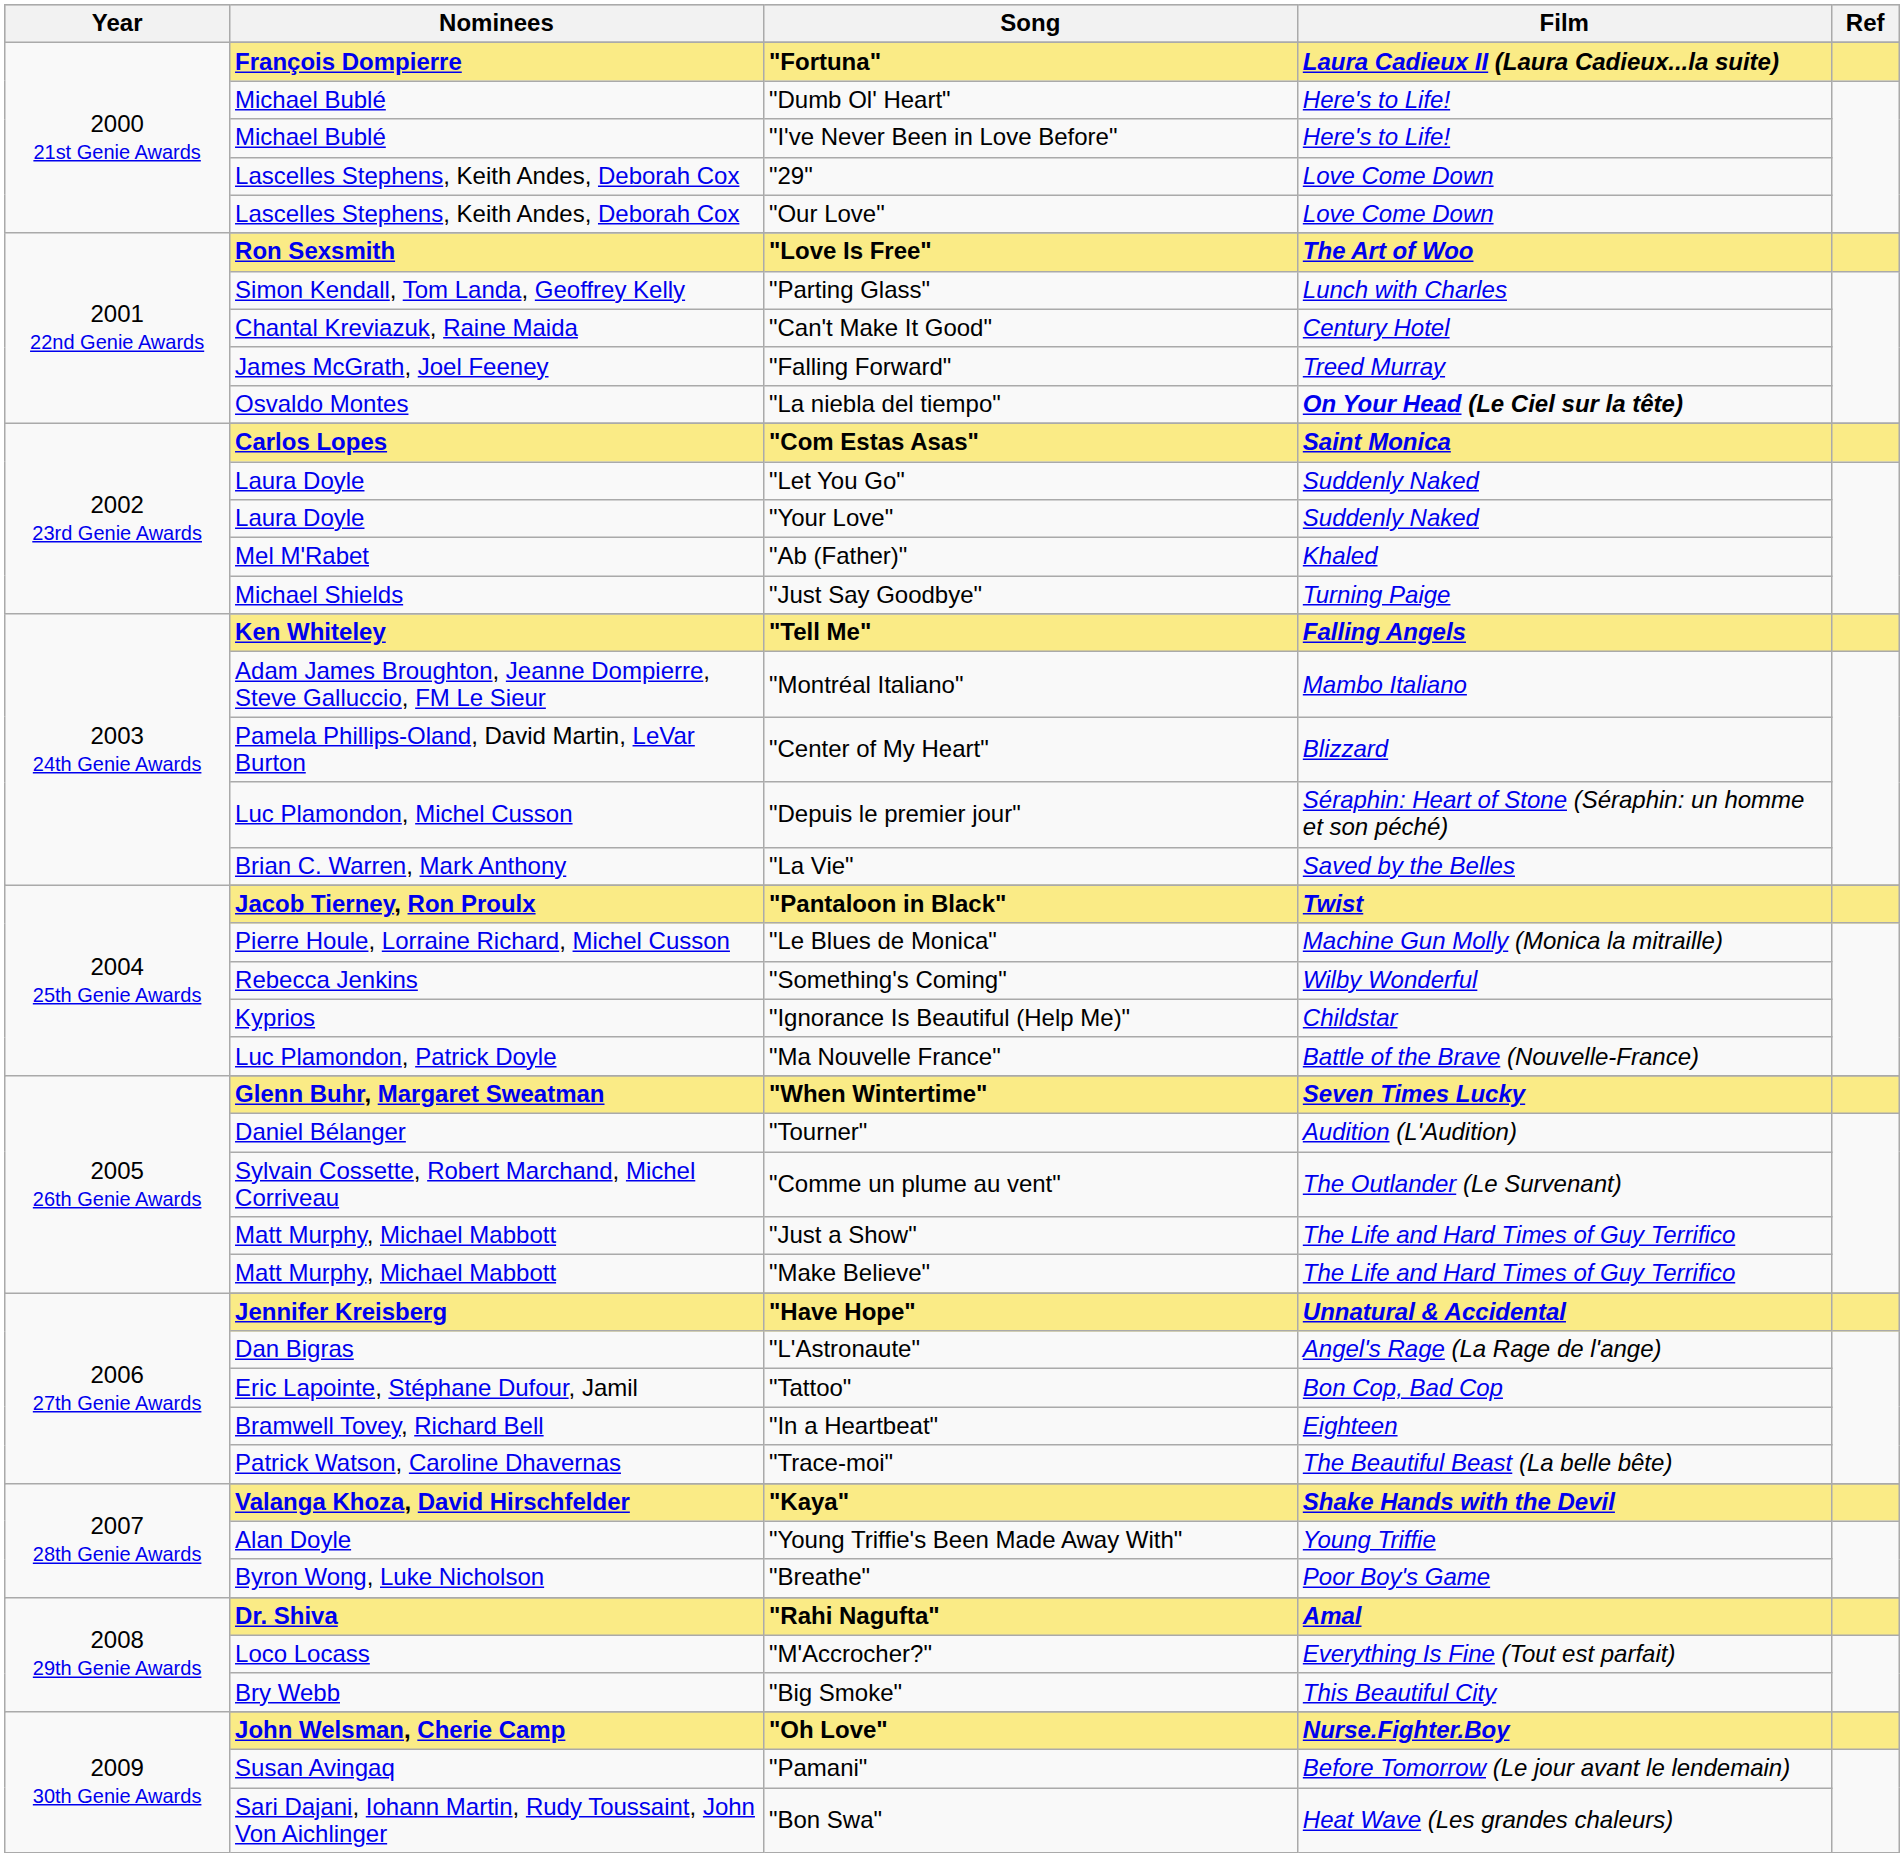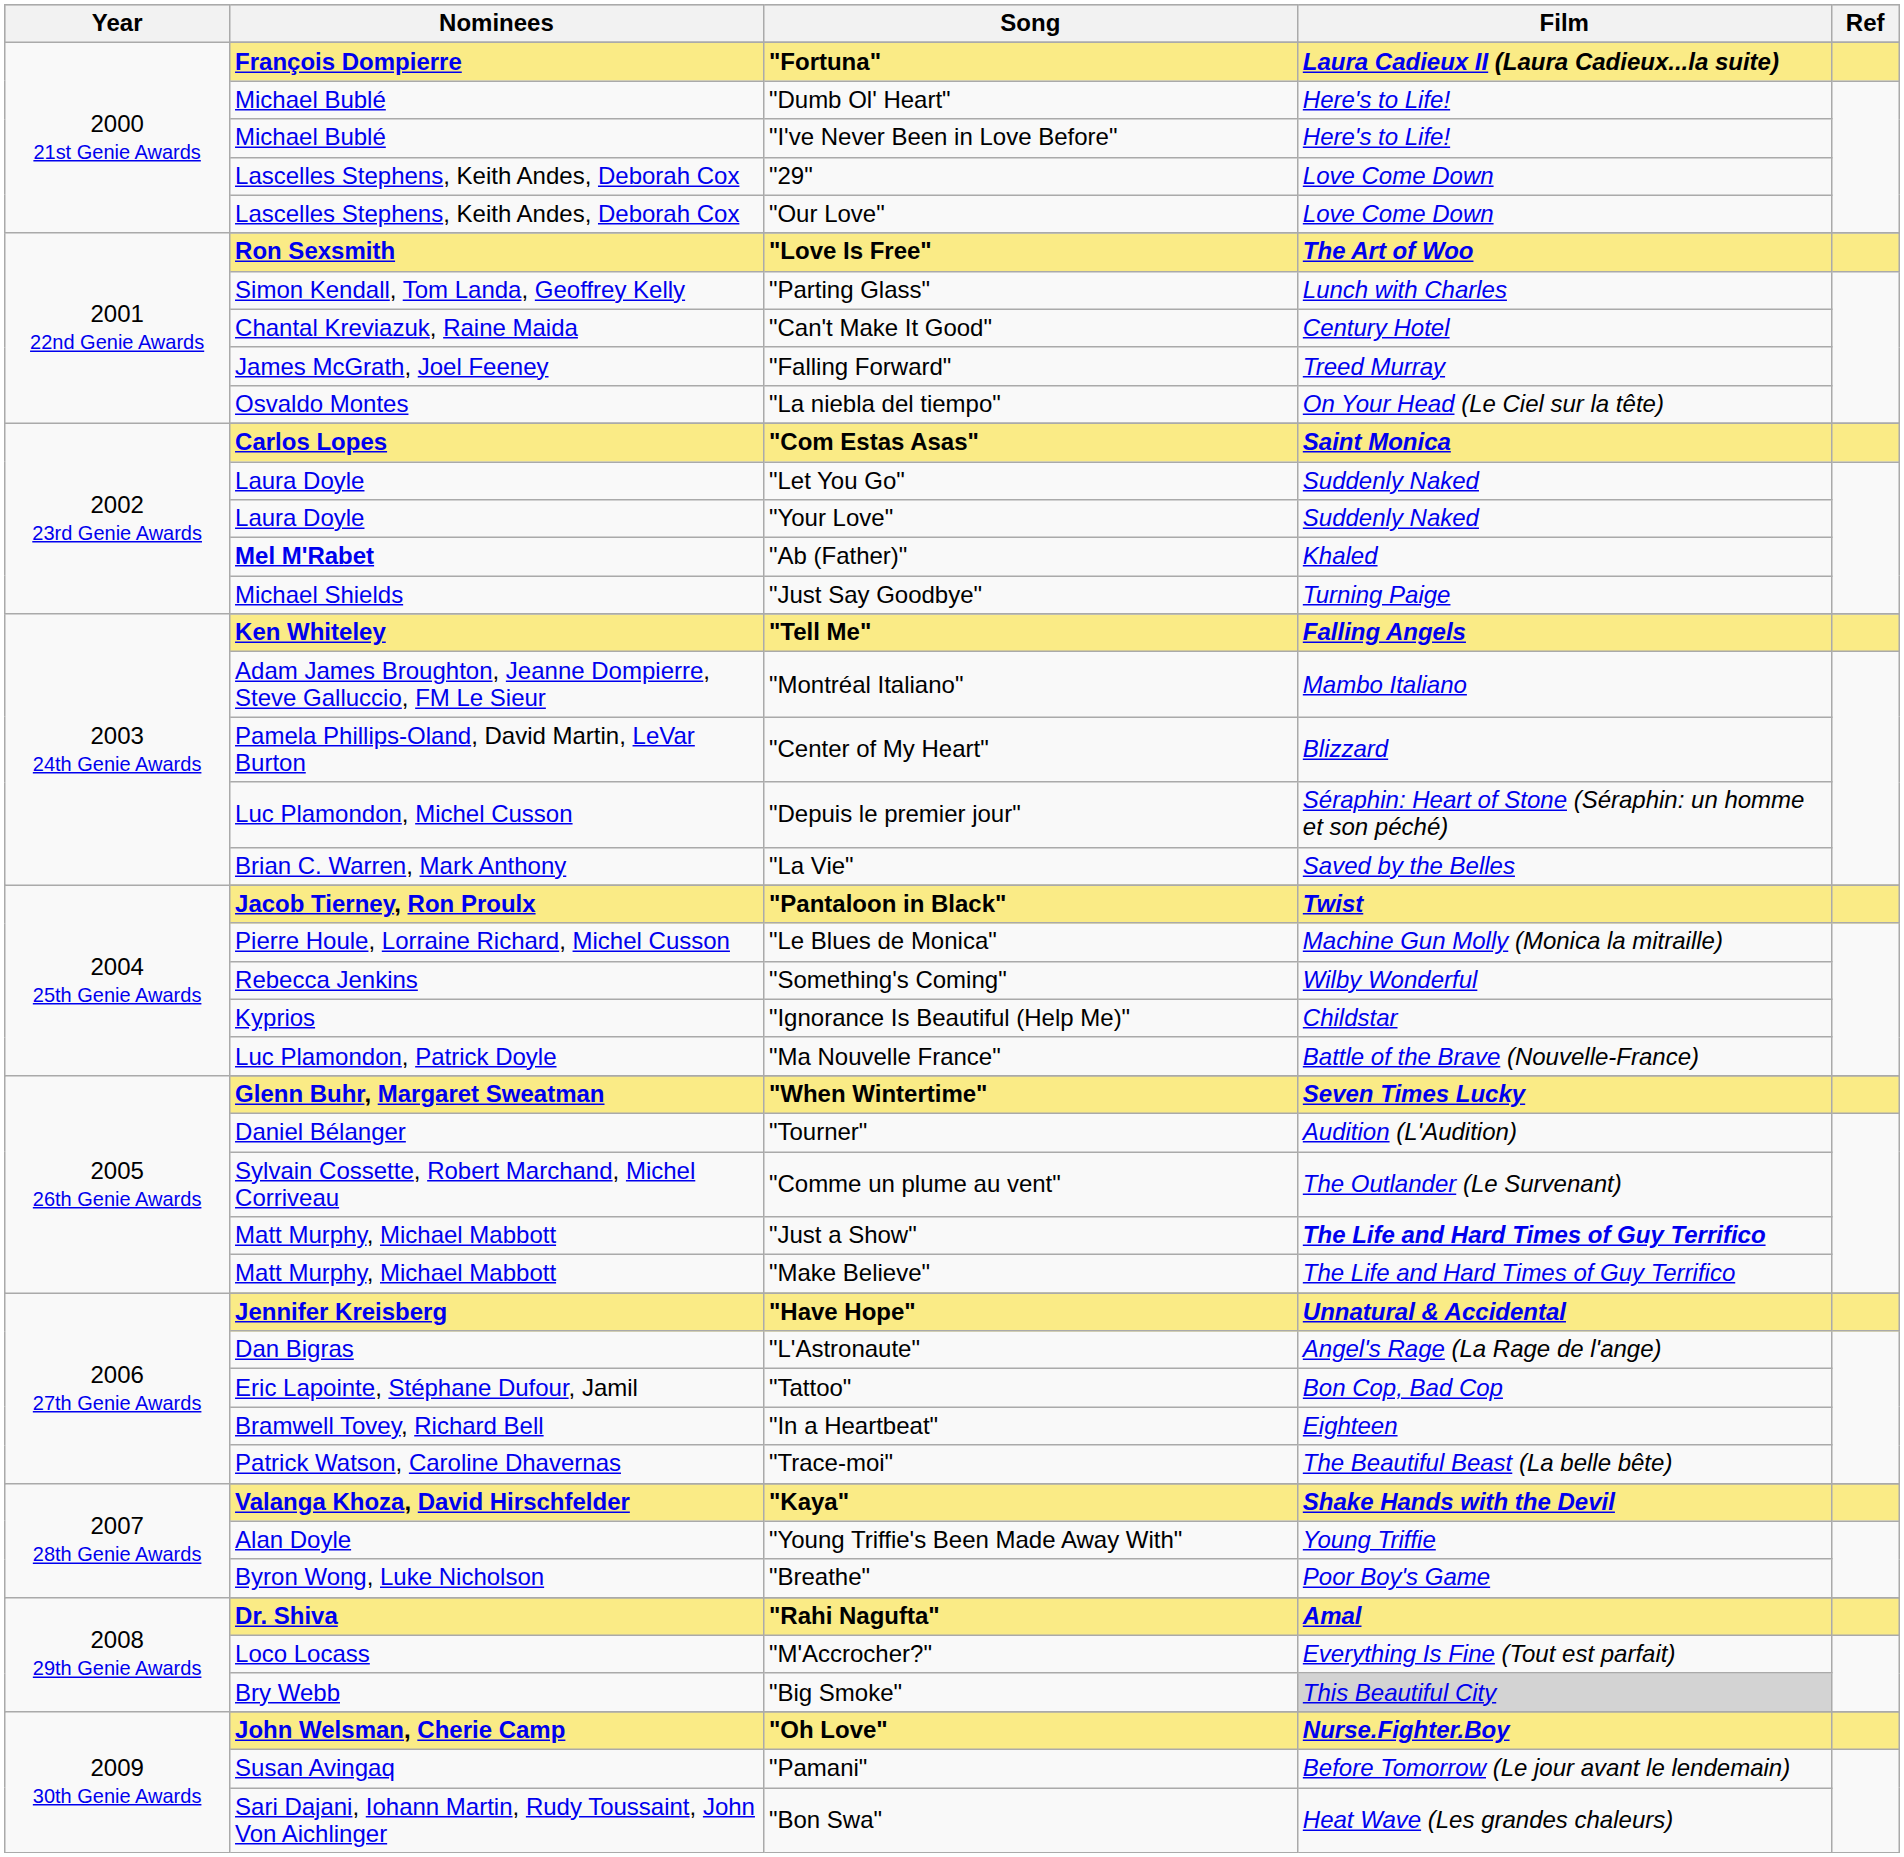(1493, 404) bold -> (1483, 404) normal
(302, 556) normal -> (305, 556) bold
(1519, 1235) normal -> (1534, 1235) bold
(1400, 1692) no background -> (1400, 1692) lightgrey background
